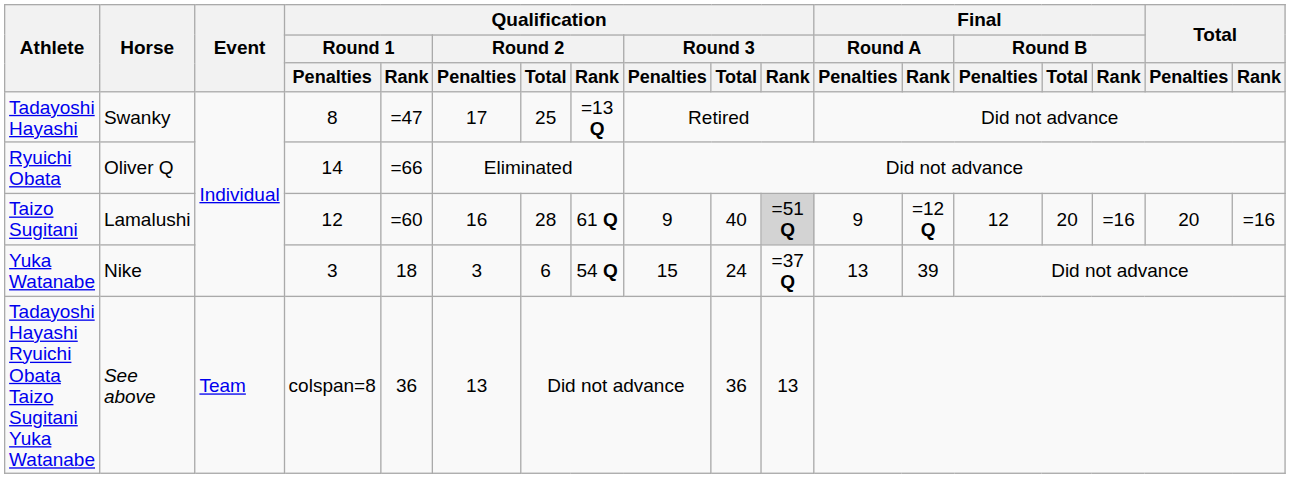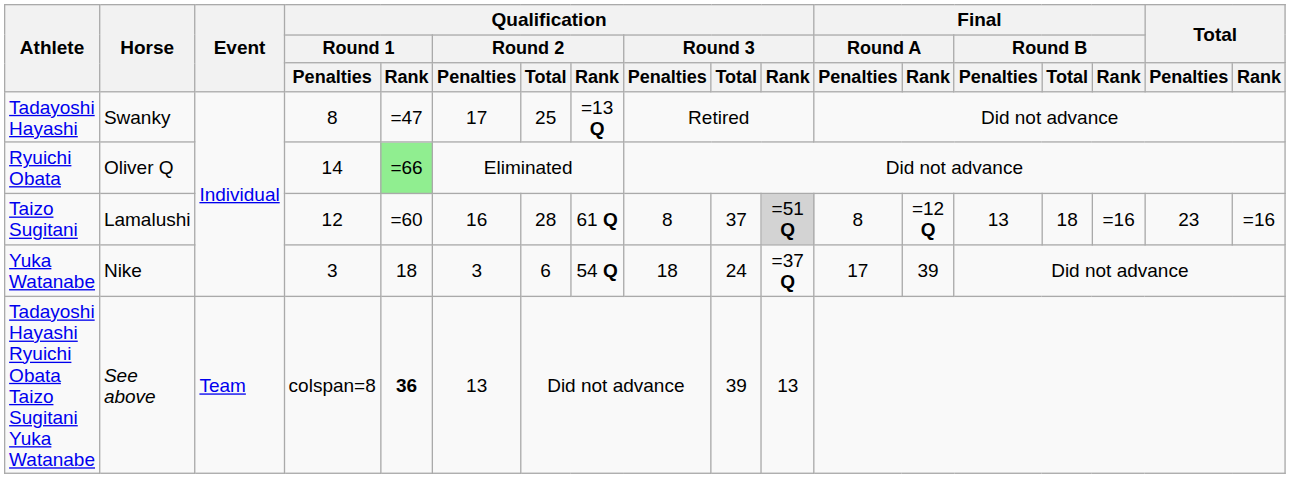(407, 168) no background -> (407, 168) lightgreen background
(667, 220) 9 -> (667, 220) 8
(736, 220) 40 -> (736, 220) 37
(858, 220) 9 -> (858, 220) 8
(998, 220) 12 -> (998, 220) 13
(1067, 220) 20 -> (1067, 220) 18
(1189, 220) 20 -> (1189, 220) 23
(667, 271) 15 -> (667, 271) 18
(858, 271) 13 -> (858, 271) 17
(407, 385) normal -> (407, 385) bold
(736, 385) 36 -> (736, 385) 39
